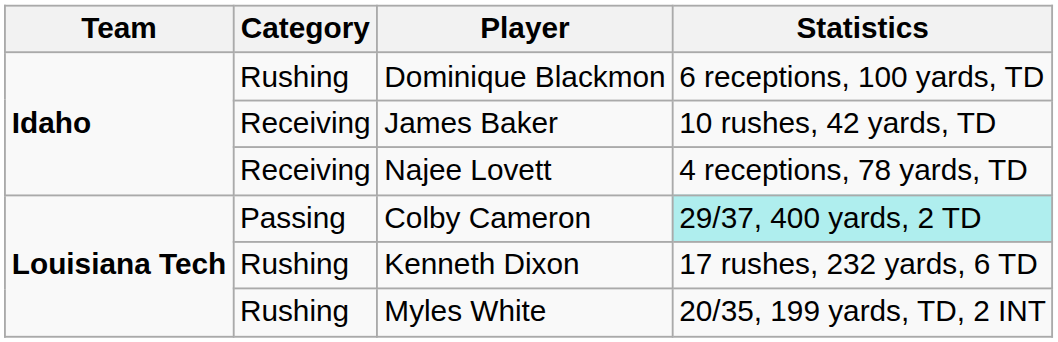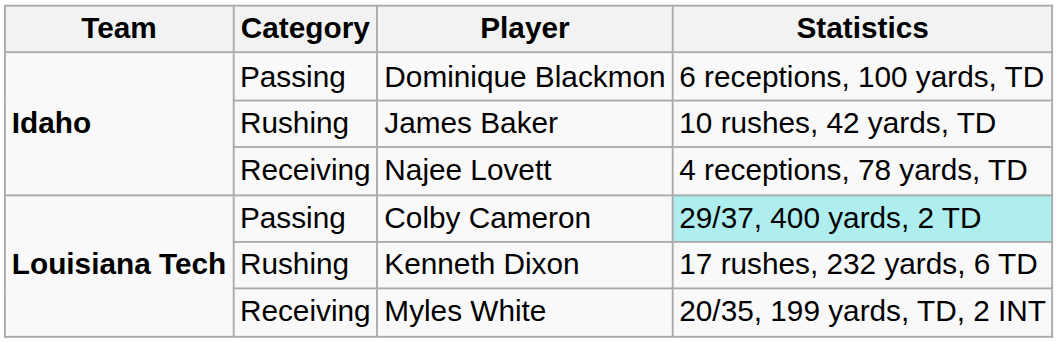(295, 76) Rushing -> (293, 76) Passing
(305, 123) Receiving -> (295, 123) Rushing
(295, 312) Rushing -> (305, 312) Receiving
